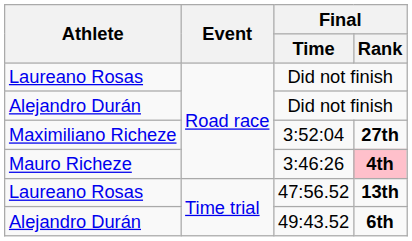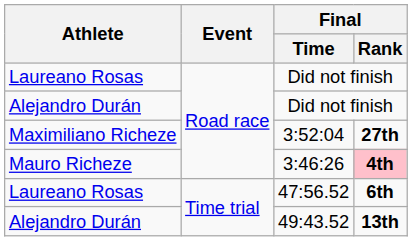(380, 193) 13th -> (380, 193) 6th
(380, 222) 6th -> (380, 222) 13th
